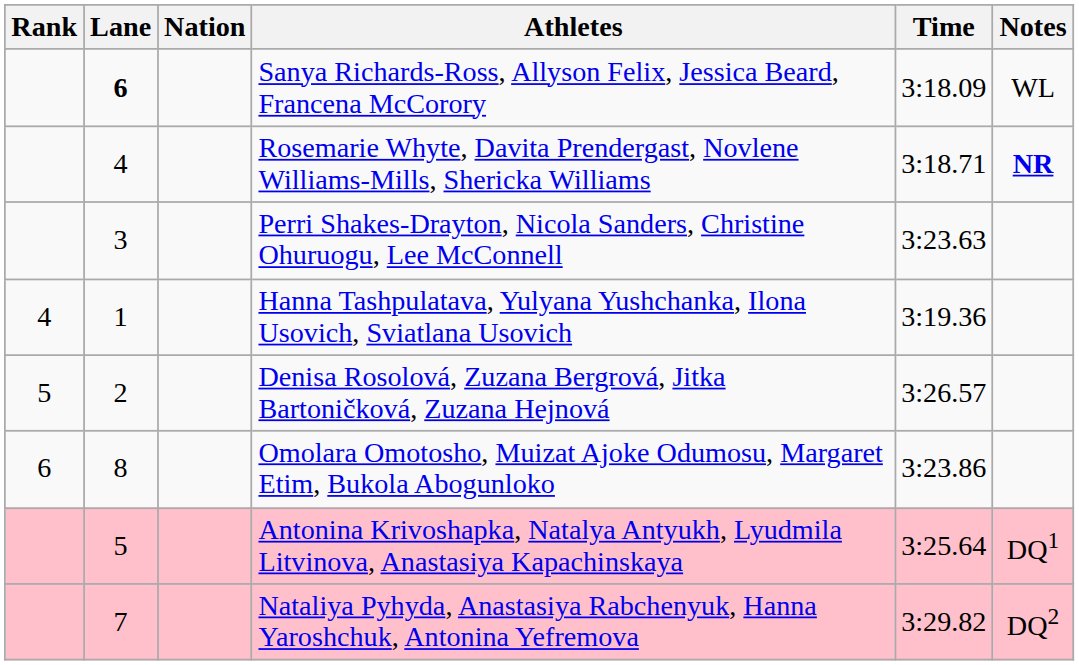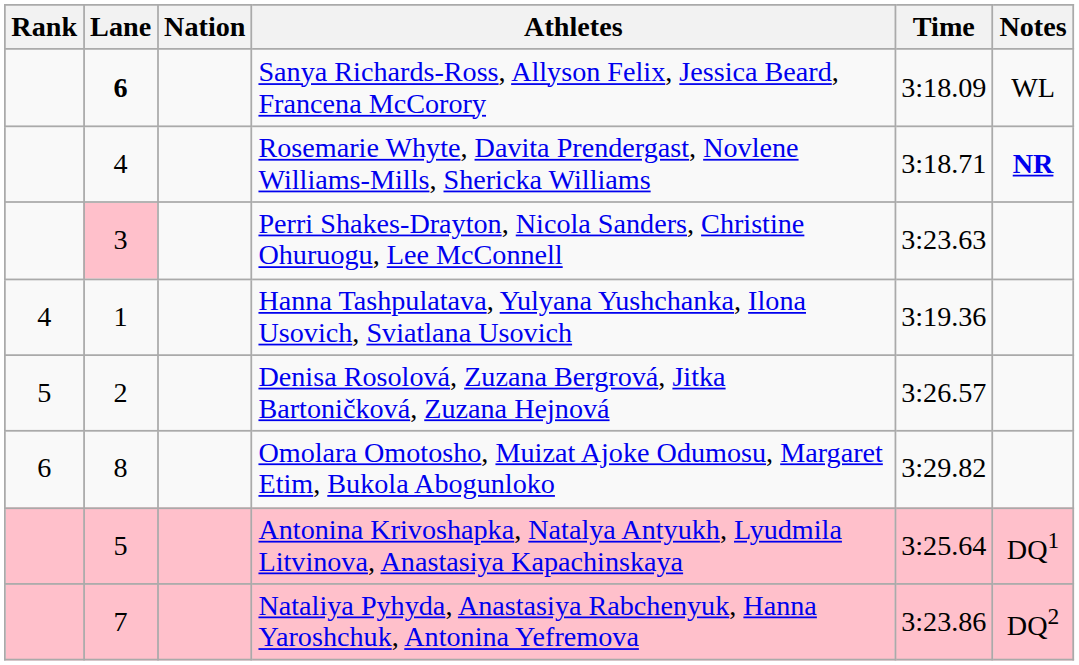(121, 240) no background -> (121, 240) pink background
(944, 469) 3:23.86 -> (944, 469) 3:29.82
(944, 621) 3:29.82 -> (944, 621) 3:23.86
